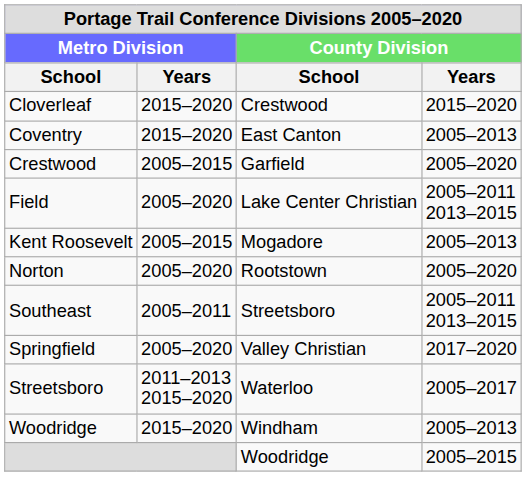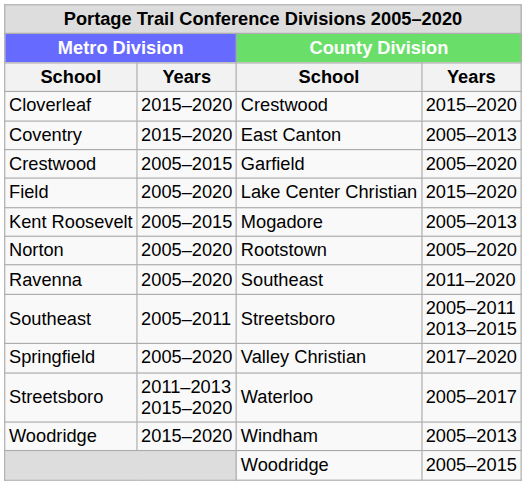(471, 203) 2005–2011 2013–2015 -> (471, 192) 2015–2020
+ row: (45, 279)
